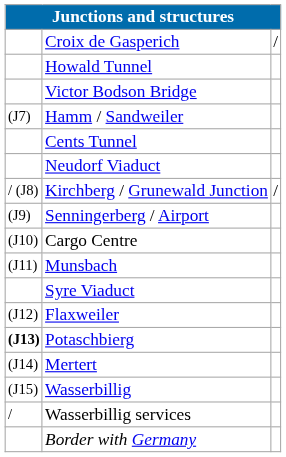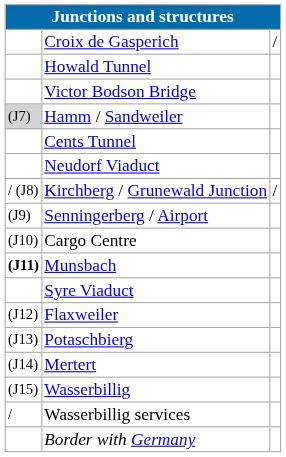(19, 116) no background -> (19, 116) lightgrey background
(23, 265) normal -> (23, 265) bold
(24, 339) bold -> (23, 339) normal
